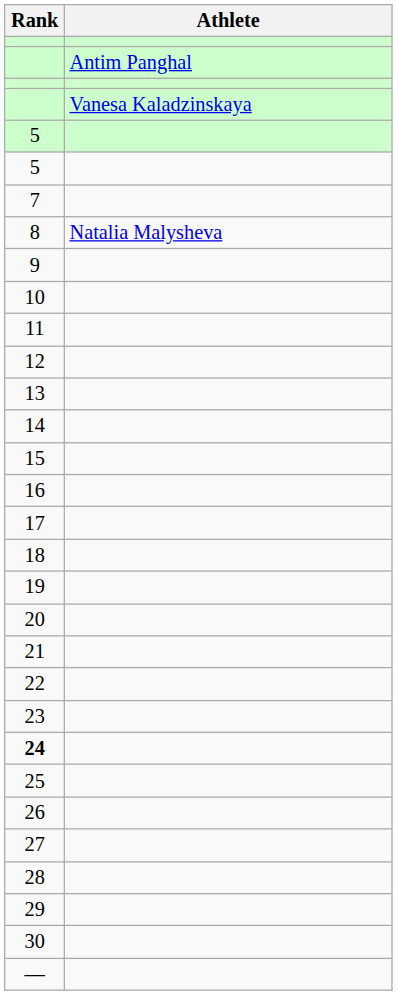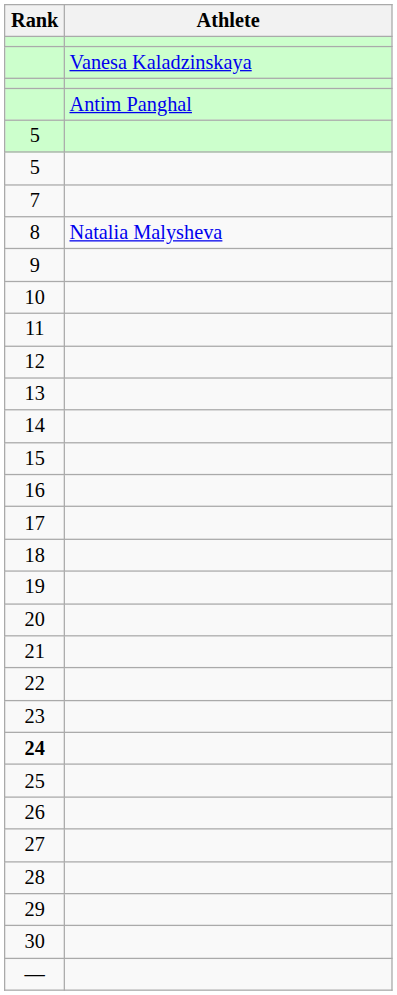(131, 62) Antim Panghal -> (161, 62) Vanesa Kaladzinskaya
(161, 103) Vanesa Kaladzinskaya -> (131, 103) Antim Panghal
